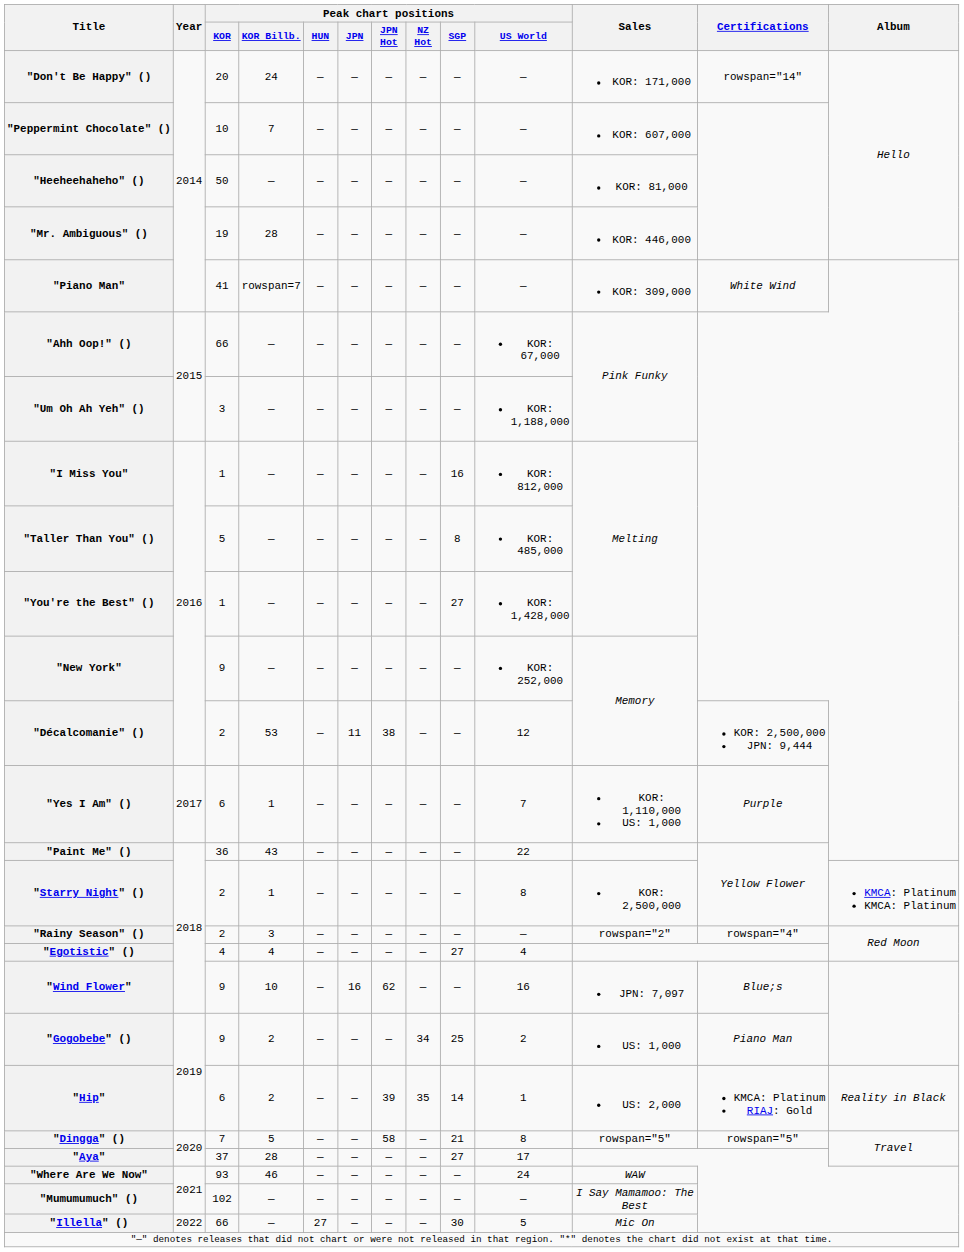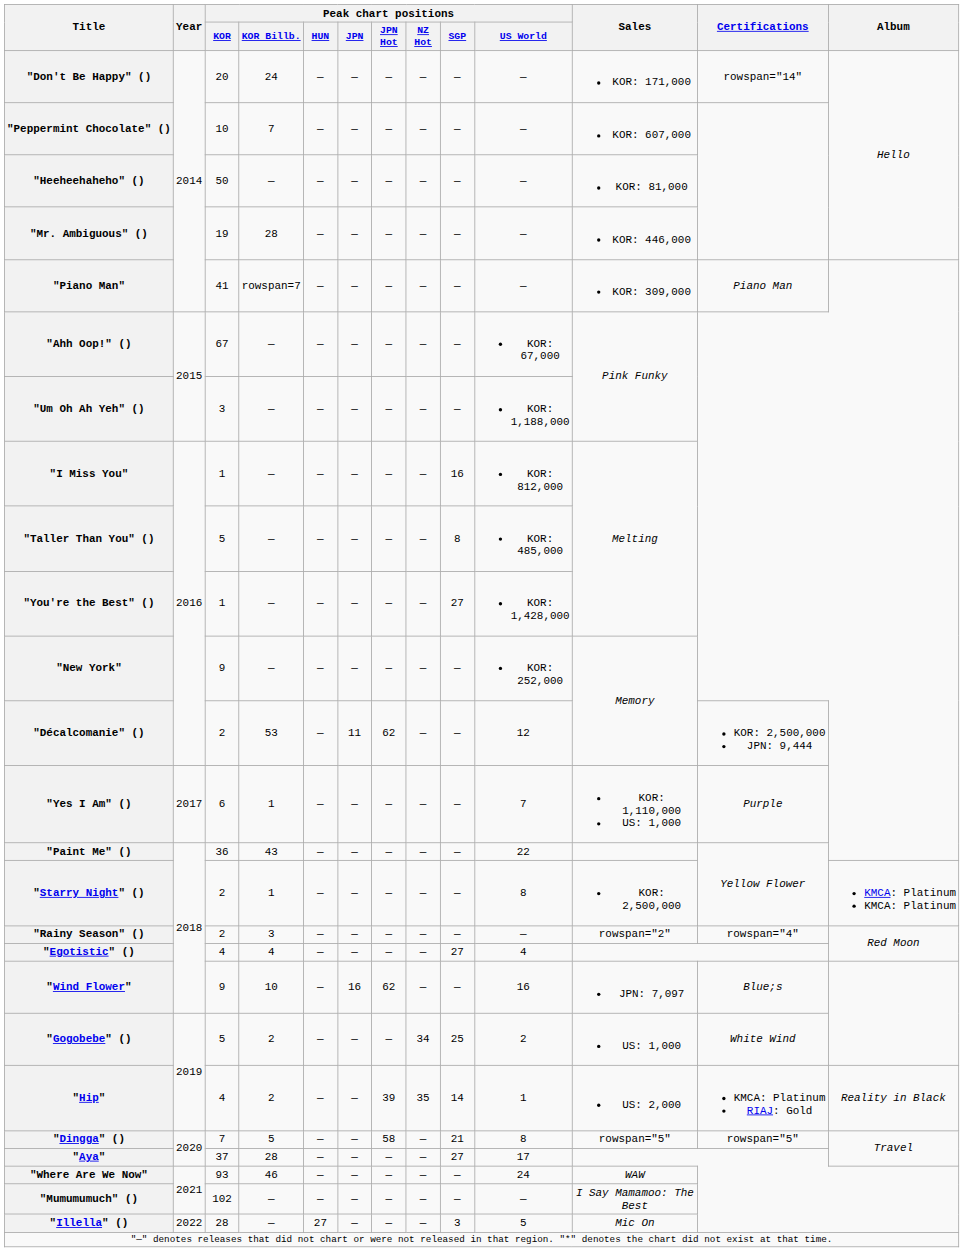(763, 286) White Wind -> (763, 286) Piano Man
(222, 344) 66 -> (222, 344) 67
(389, 733) 38 -> (389, 733) 62
(222, 1040) 9 -> (222, 1040) 5
(763, 1040) Piano Man -> (763, 1040) White Wind
(222, 1098) 6 -> (222, 1098) 4
(222, 1223) 66 -> (222, 1223) 28
(457, 1223) 30 -> (457, 1223) 3
